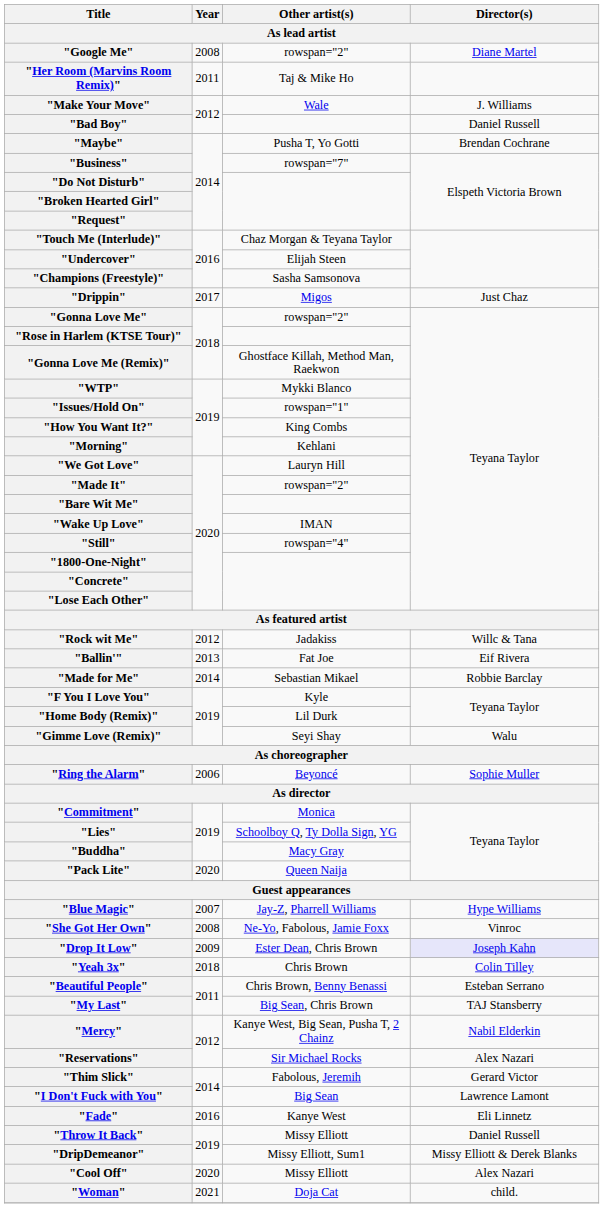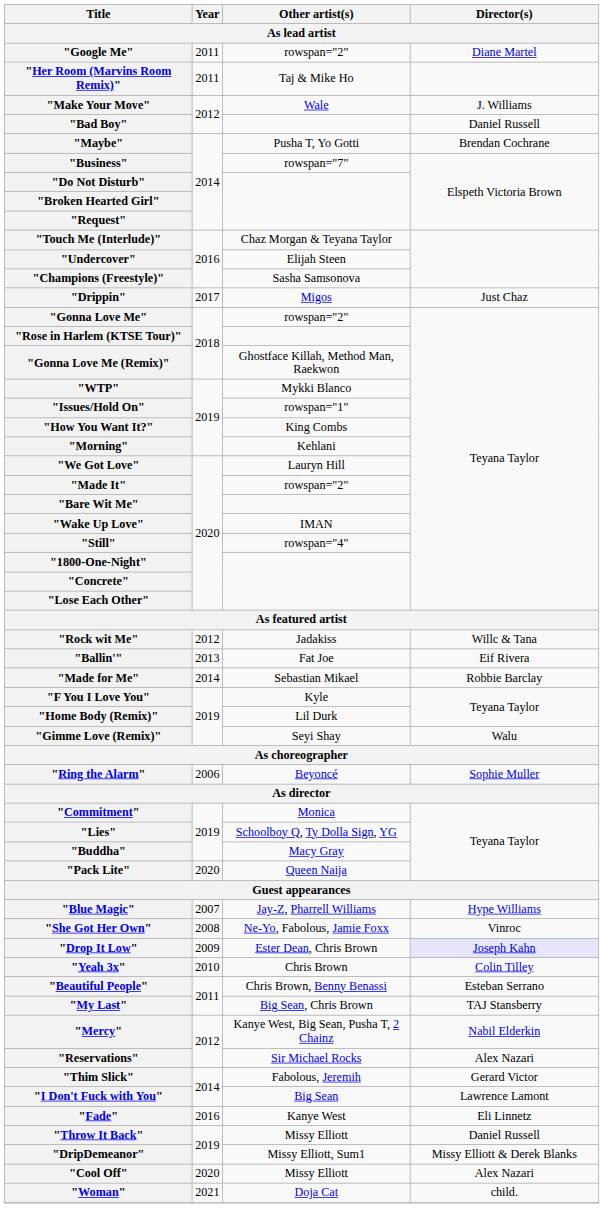(207, 52) 2008 -> (207, 52) 2011
(207, 967) 2018 -> (207, 967) 2010
